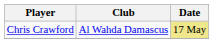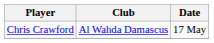(190, 30) khaki background -> (190, 30) no background
